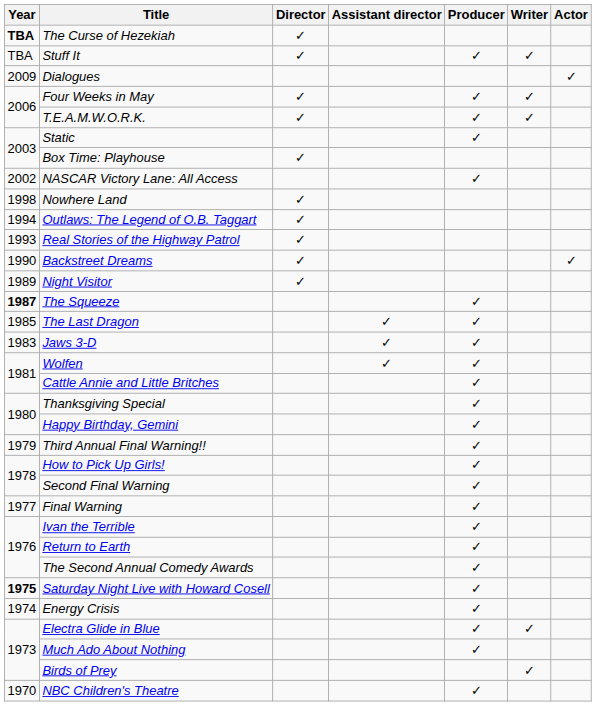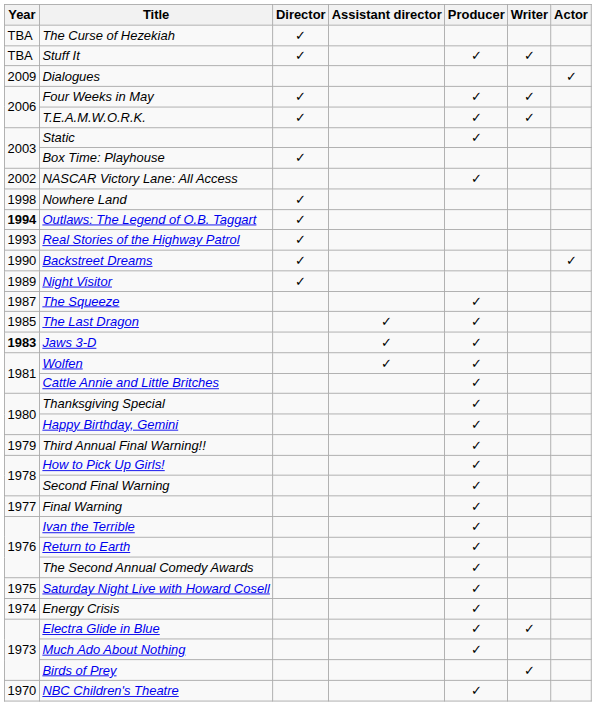(21, 36) bold -> (20, 36) normal
(22, 220) normal -> (22, 220) bold
(22, 302) bold -> (22, 302) normal
(22, 343) normal -> (22, 343) bold
(22, 588) bold -> (22, 588) normal
